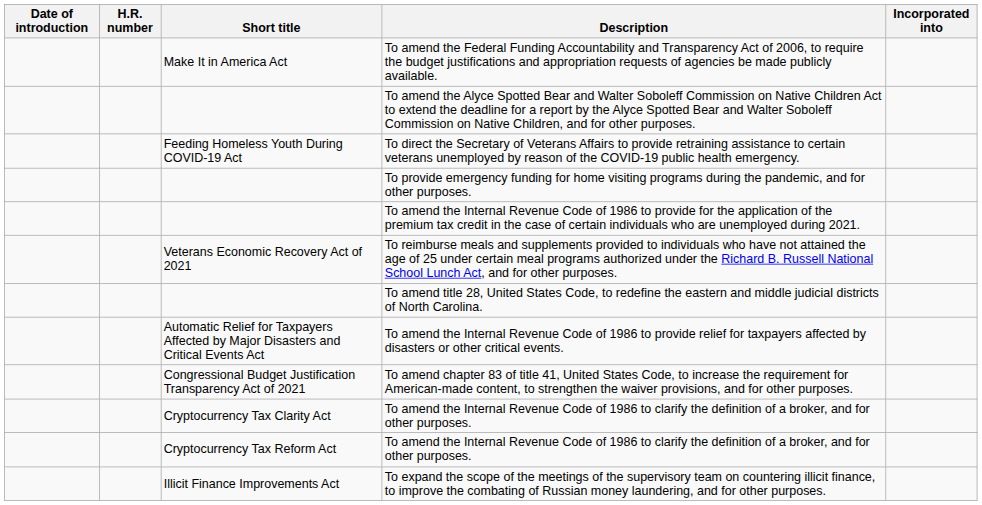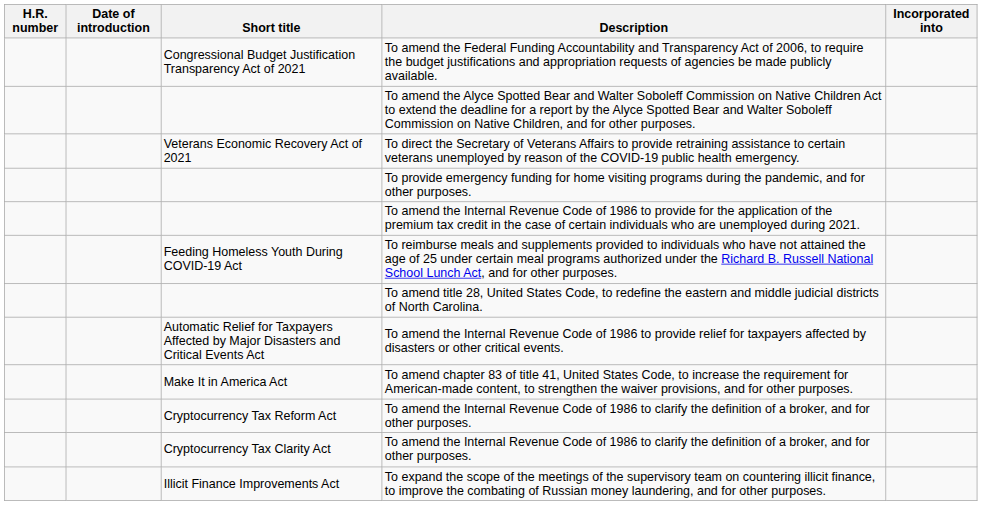columns swapped: (130, 21) <-> (52, 21)
(225, 62) Make It in America Act -> (259, 62) Congressional Budget Justification Transparency Act of 2021
(253, 150) Feeding Homeless Youth During COVID-19 Act -> (263, 150) Veterans Economic Recovery Act of 2021
(263, 259) Veterans Economic Recovery Act of 2021 -> (253, 259) Feeding Homeless Youth During COVID-19 Act
(259, 382) Congressional Budget Justification Transparency Act of 2021 -> (225, 382) Make It in America Act
(247, 415) Cryptocurrency Tax Clarity Act -> (250, 415) Cryptocurrency Tax Reform Act
(250, 449) Cryptocurrency Tax Reform Act -> (247, 449) Cryptocurrency Tax Clarity Act
